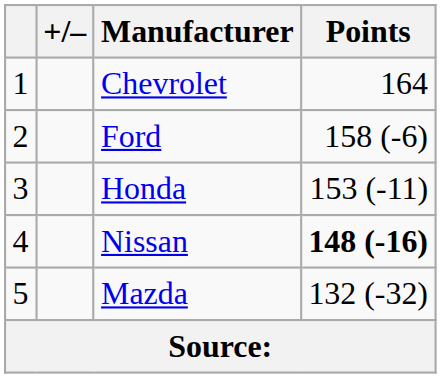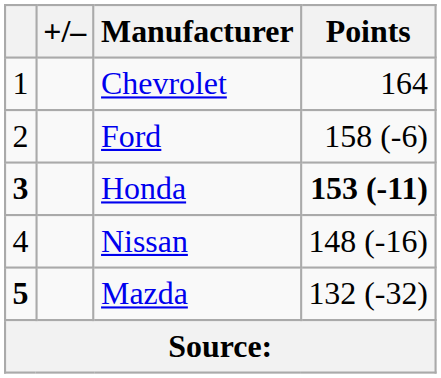(20, 188) normal -> (20, 188) bold
(369, 188) normal -> (369, 188) bold
(368, 241) bold -> (368, 241) normal
(20, 294) normal -> (20, 294) bold
